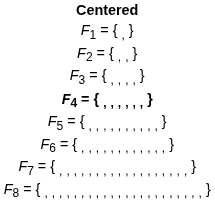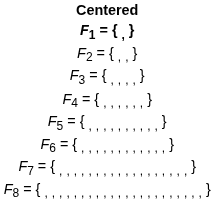(107, 32) normal -> (107, 32) bold
(107, 100) bold -> (107, 100) normal
